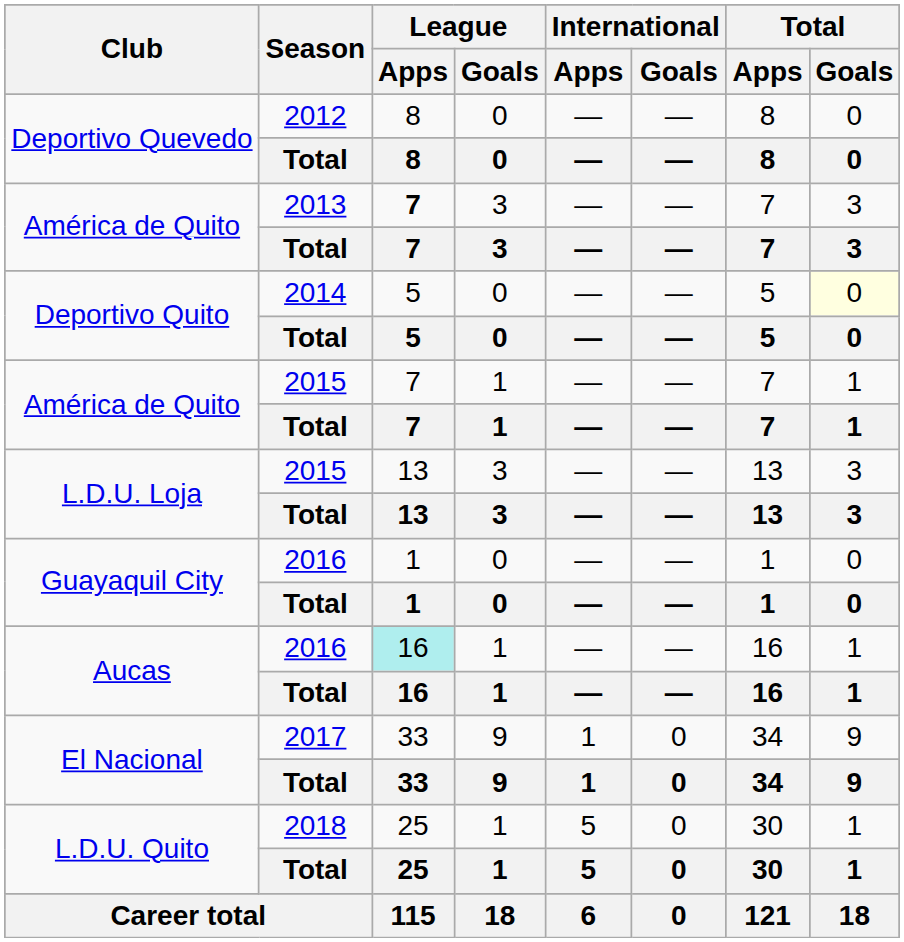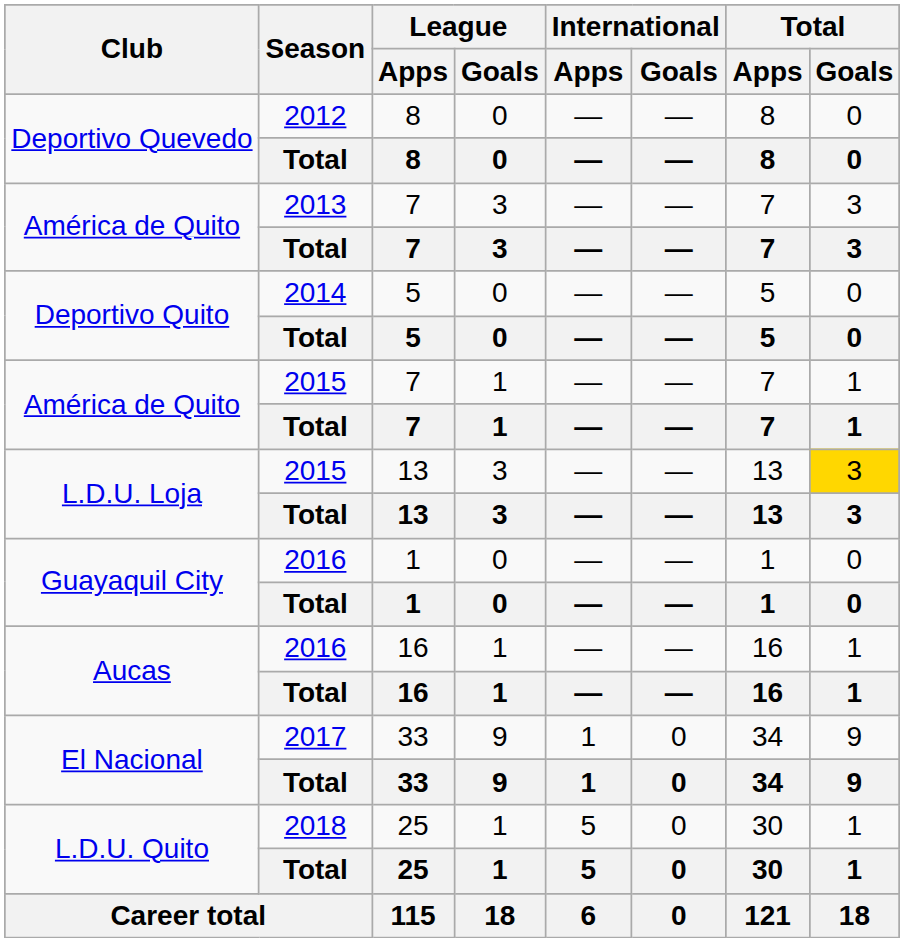(413, 204) bold -> (413, 204) normal
(854, 293) lightyellow background -> (854, 293) no background
(854, 470) no background -> (854, 470) gold background
(413, 648) paleturquoise background -> (413, 648) no background
